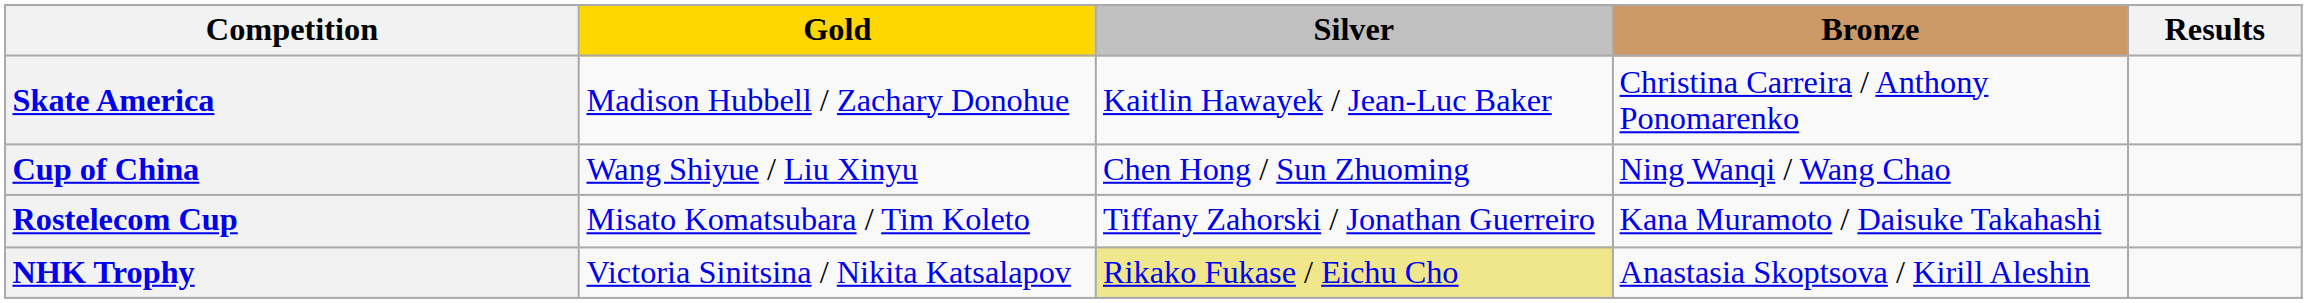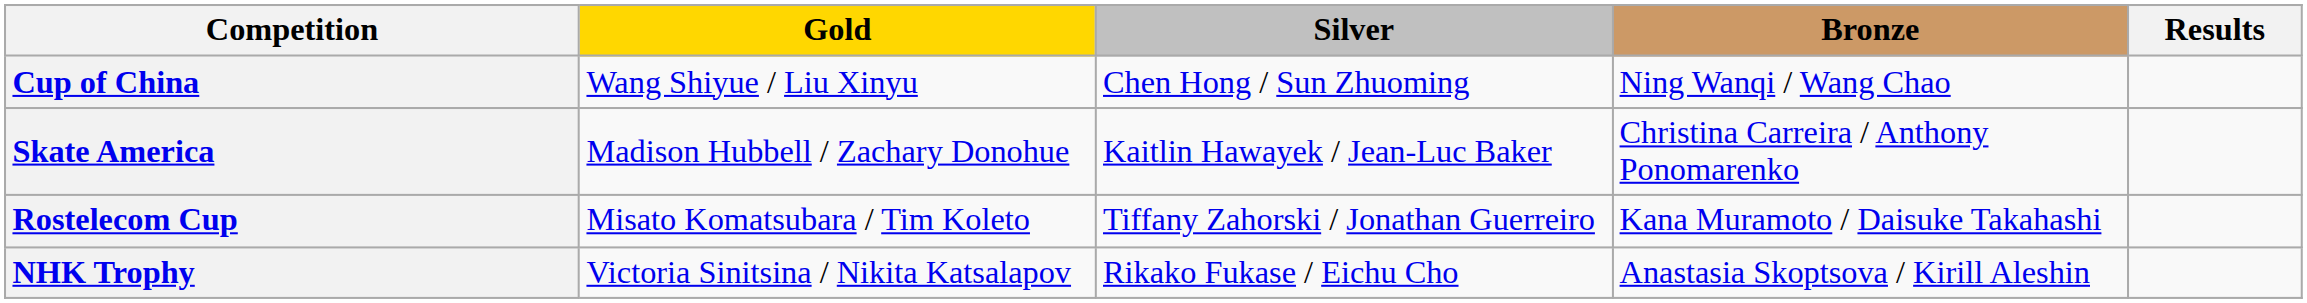rows swapped: (113, 99) <-> (106, 169)
(1281, 271) khaki background -> (1281, 271) no background
